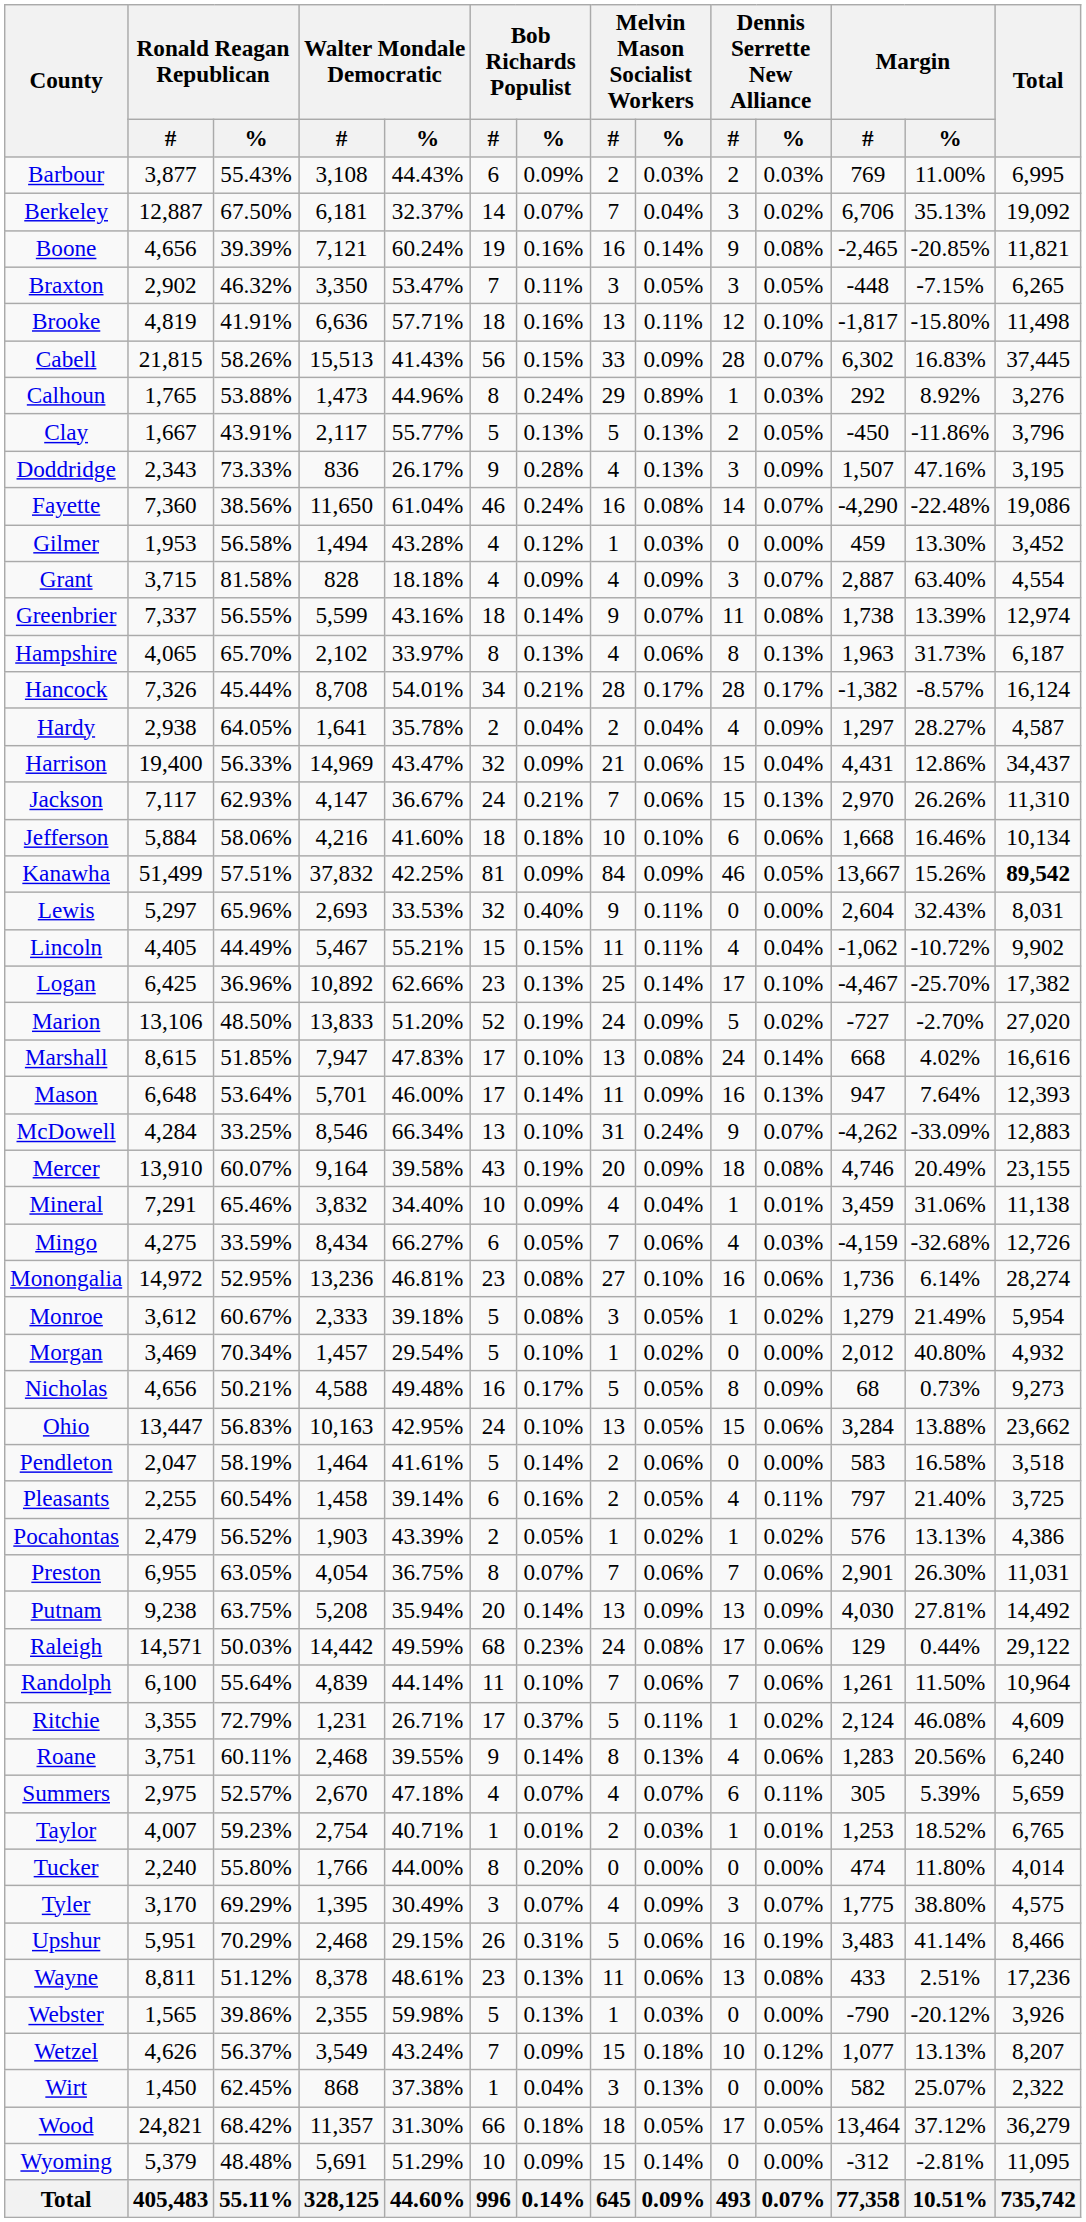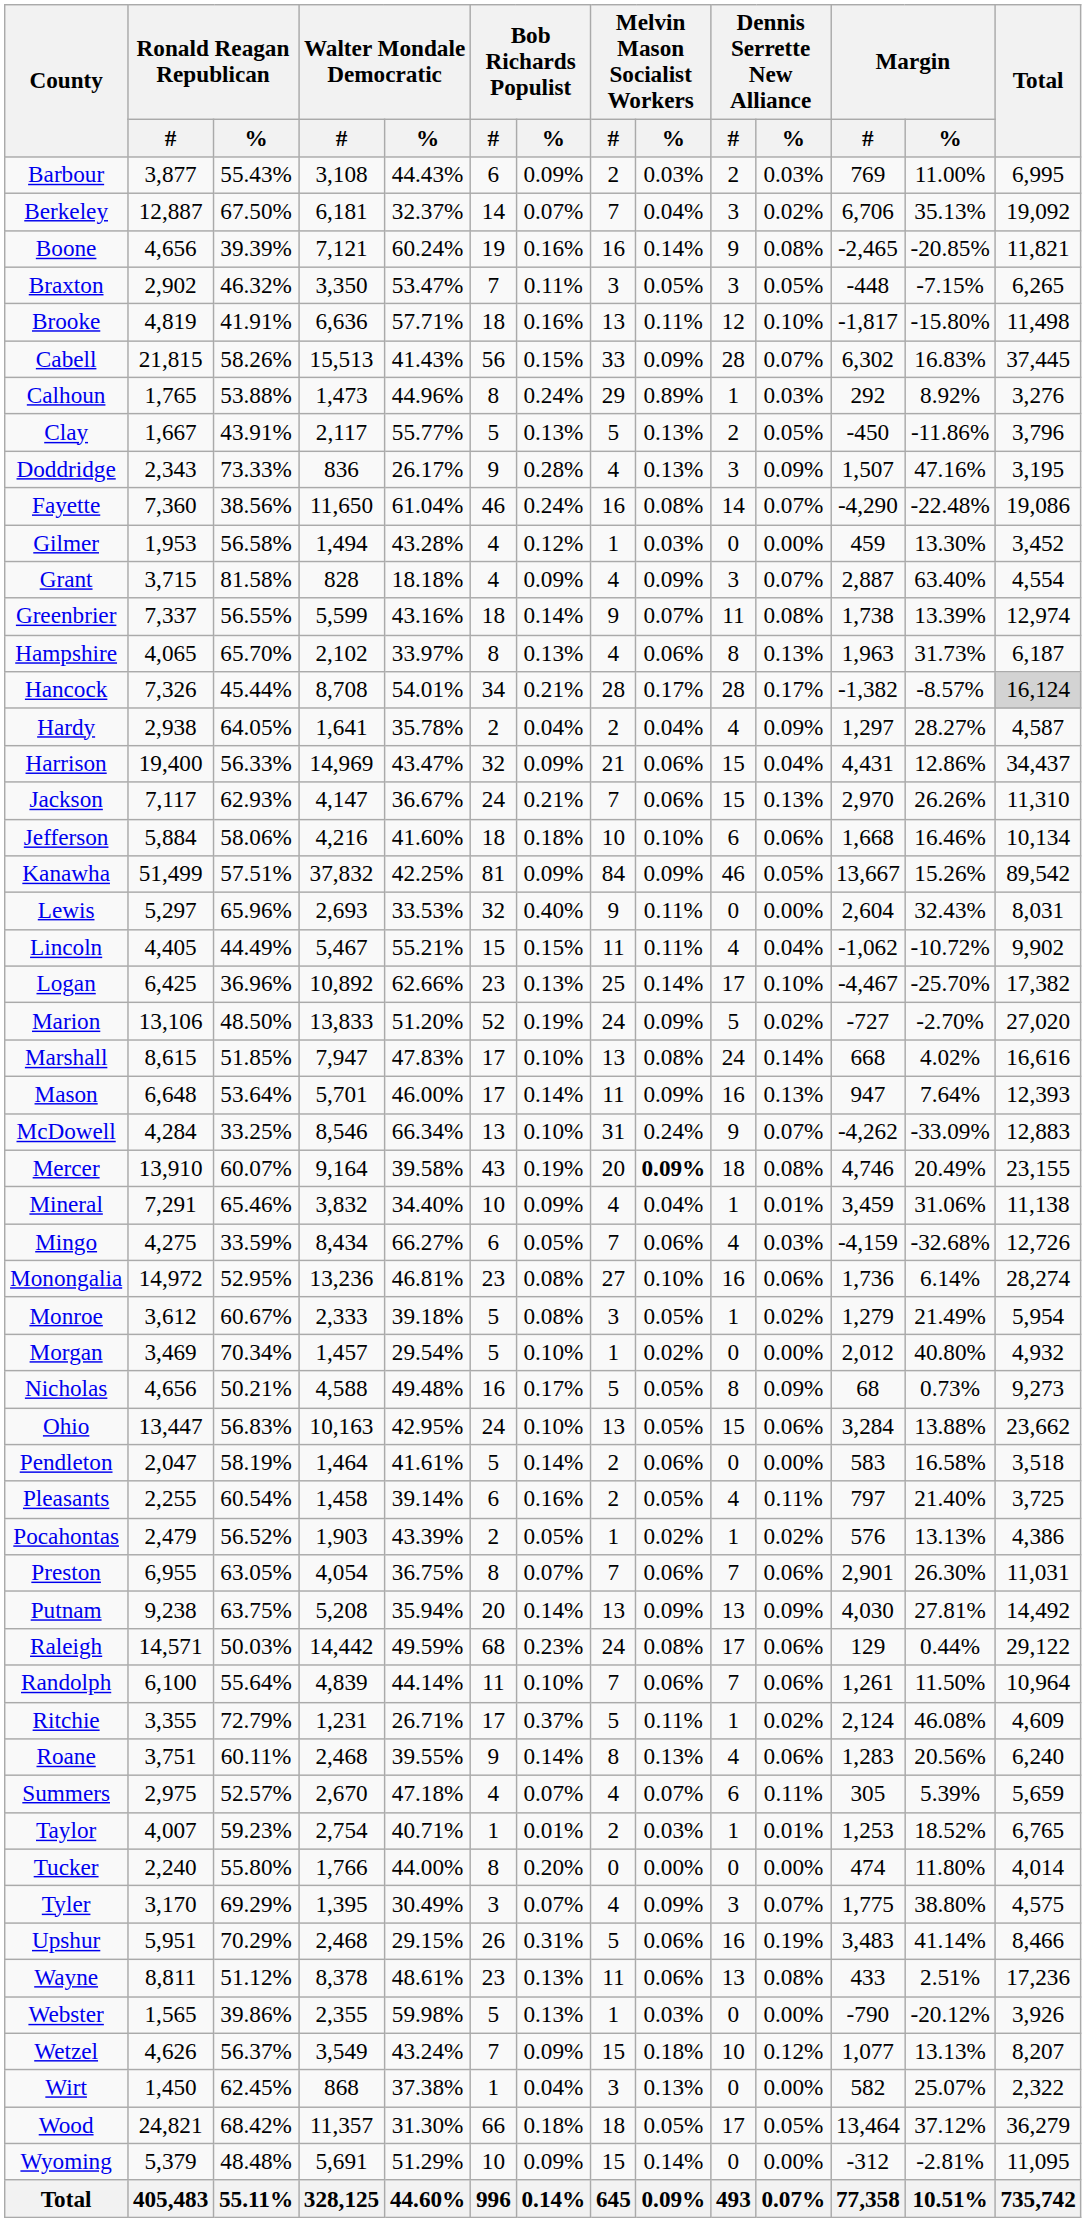(1038, 689) no background -> (1038, 689) lightgrey background
(1038, 873) bold -> (1038, 873) normal
(673, 1168) normal -> (673, 1168) bold
